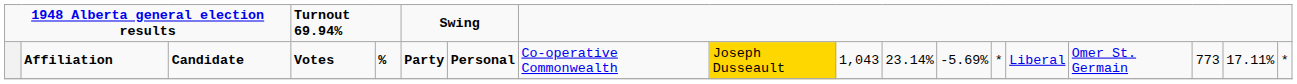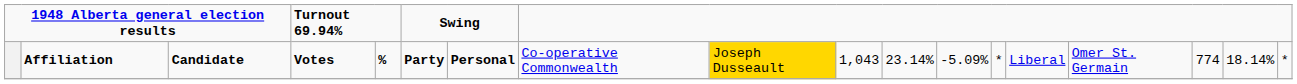(964, 60) -5.69% -> (964, 60) -5.09%
(1208, 60) 773 -> (1208, 60) 774
(1250, 60) 17.11% -> (1250, 60) 18.14%
